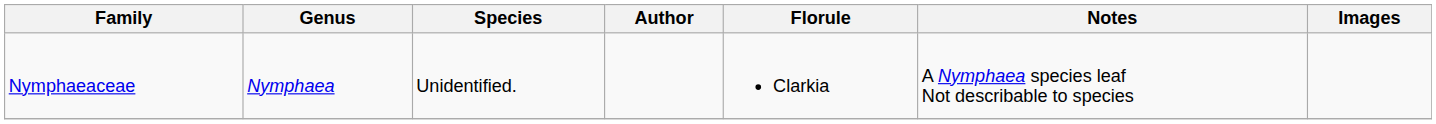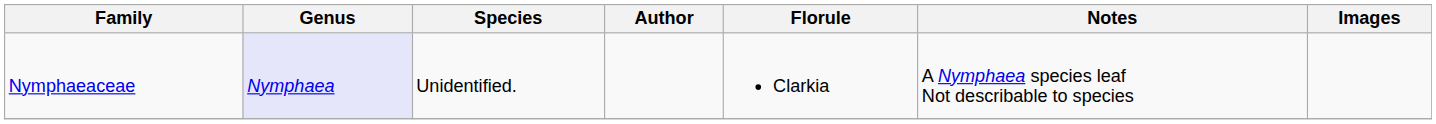(291, 85) no background -> (291, 85) lavender background
